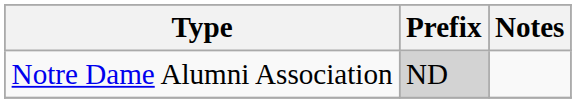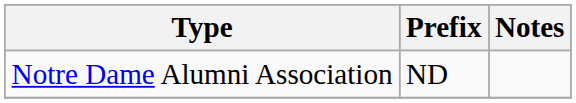(427, 73) lightgrey background -> (427, 73) no background
